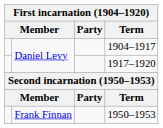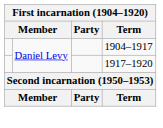- row: (131, 115)
